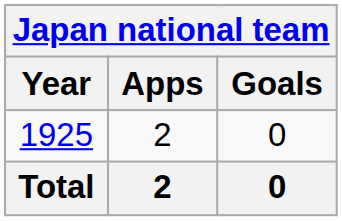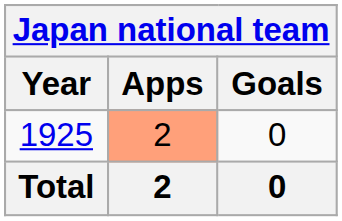(162, 135) no background -> (162, 135) lightsalmon background
